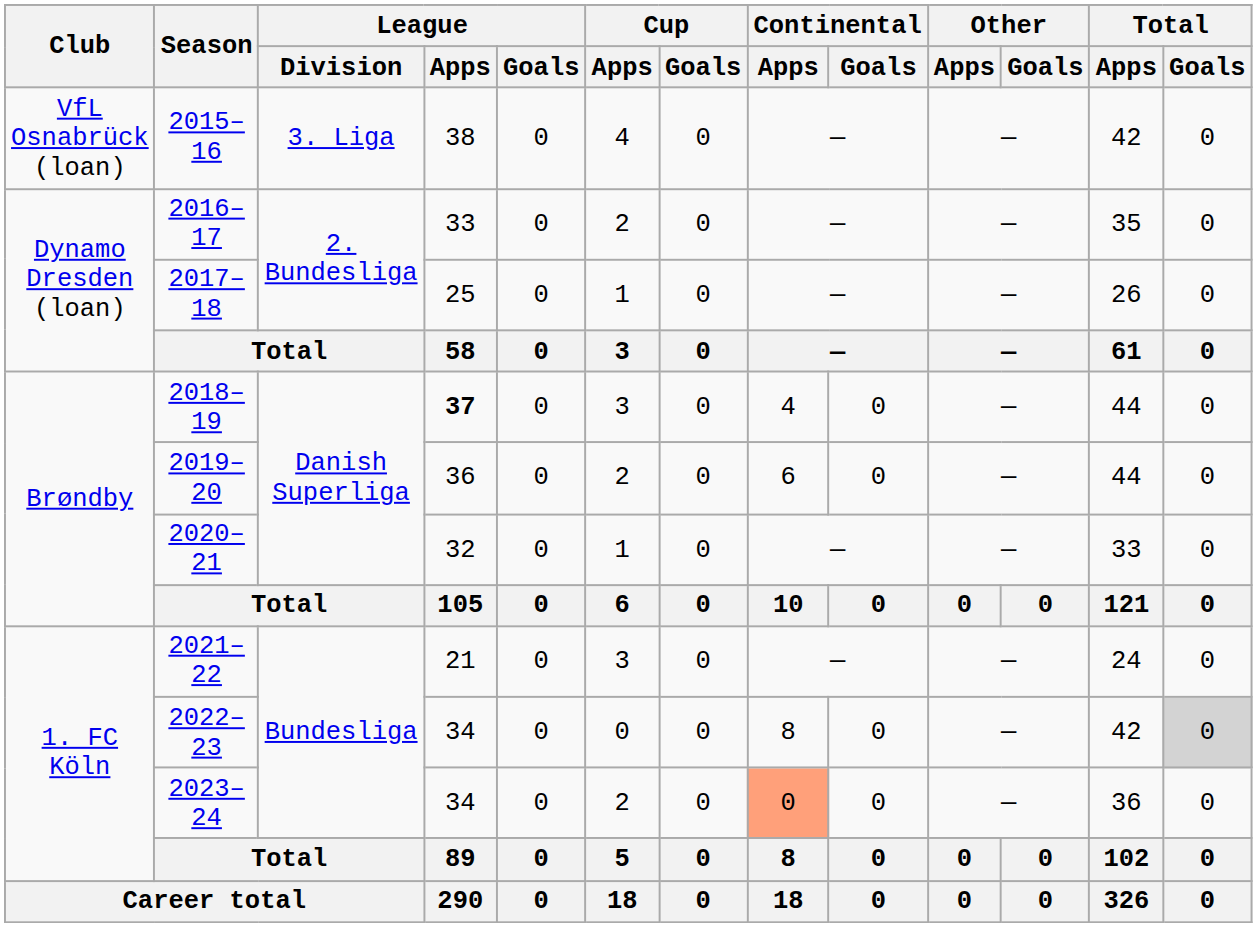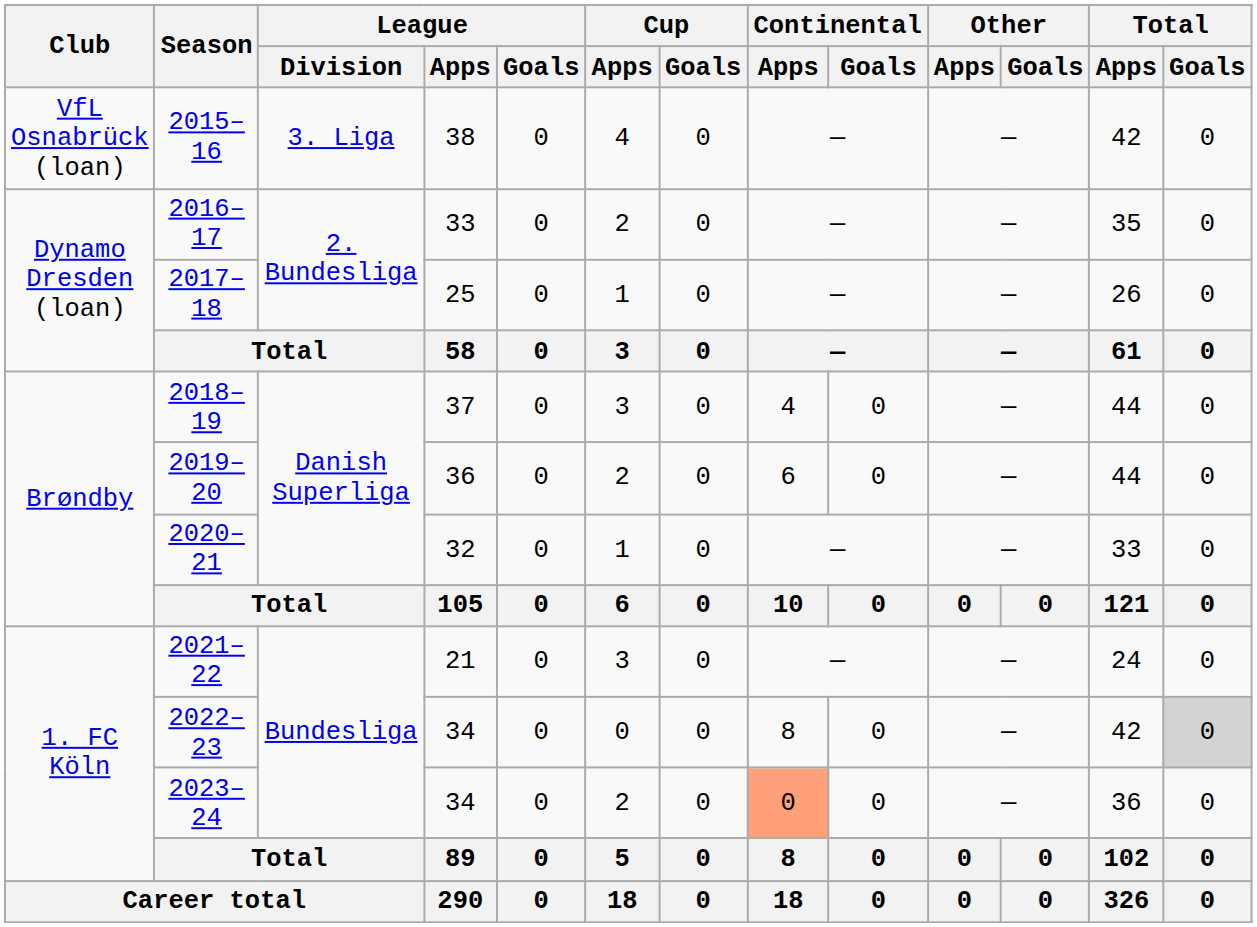(460, 407) bold -> (460, 407) normal
